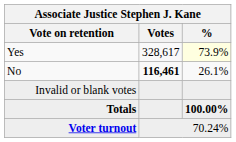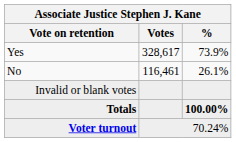(213, 52) lightyellow background -> (213, 52) no background
(161, 71) bold -> (161, 71) normal
